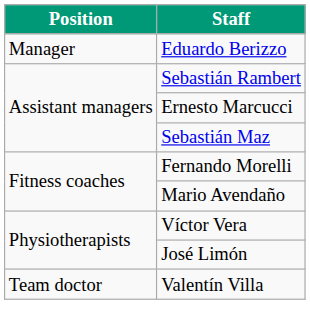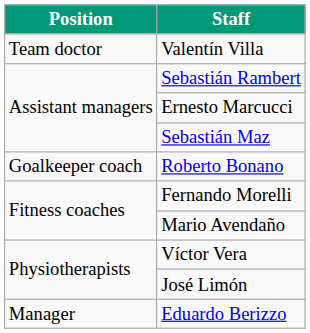rows swapped: (224, 48) <-> (212, 284)
+ row: (222, 166)
